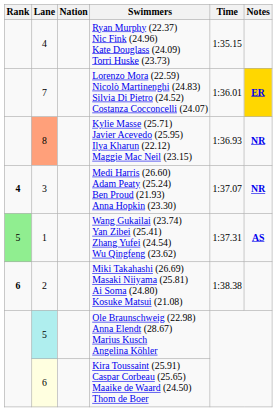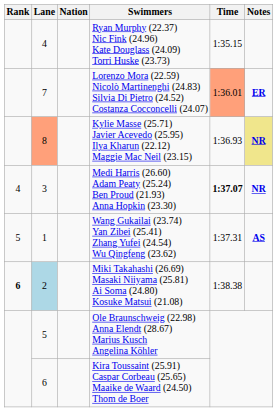(227, 92) no background -> (227, 92) lightsalmon background
(258, 92) gold background -> (259, 92) no background
(258, 141) no background -> (259, 141) khaki background
(18, 189) bold -> (18, 189) normal
(227, 189) normal -> (227, 189) bold
(18, 237) lightgreen background -> (18, 237) no background
(44, 286) no background -> (44, 286) lightblue background
(44, 334) paleturquoise background -> (44, 334) no background
(44, 383) lightyellow background -> (44, 383) no background
